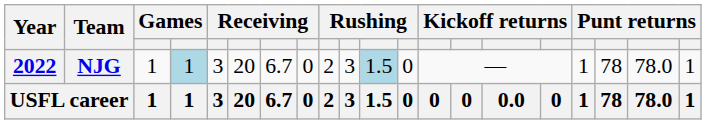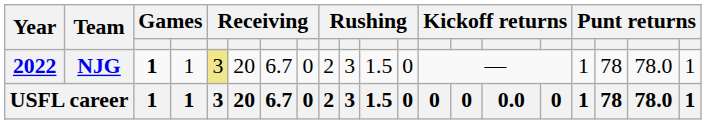(152, 66) normal -> (152, 66) bold
(189, 66) lightblue background -> (189, 66) no background
(218, 66) no background -> (218, 66) khaki background
(379, 66) lightblue background -> (379, 66) no background
